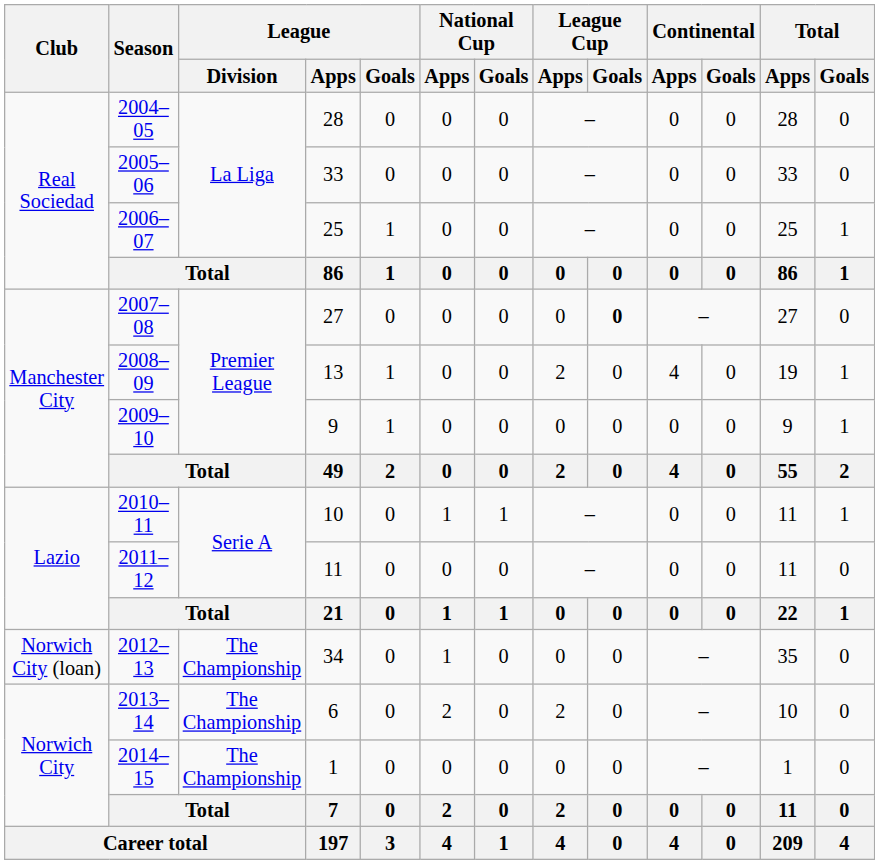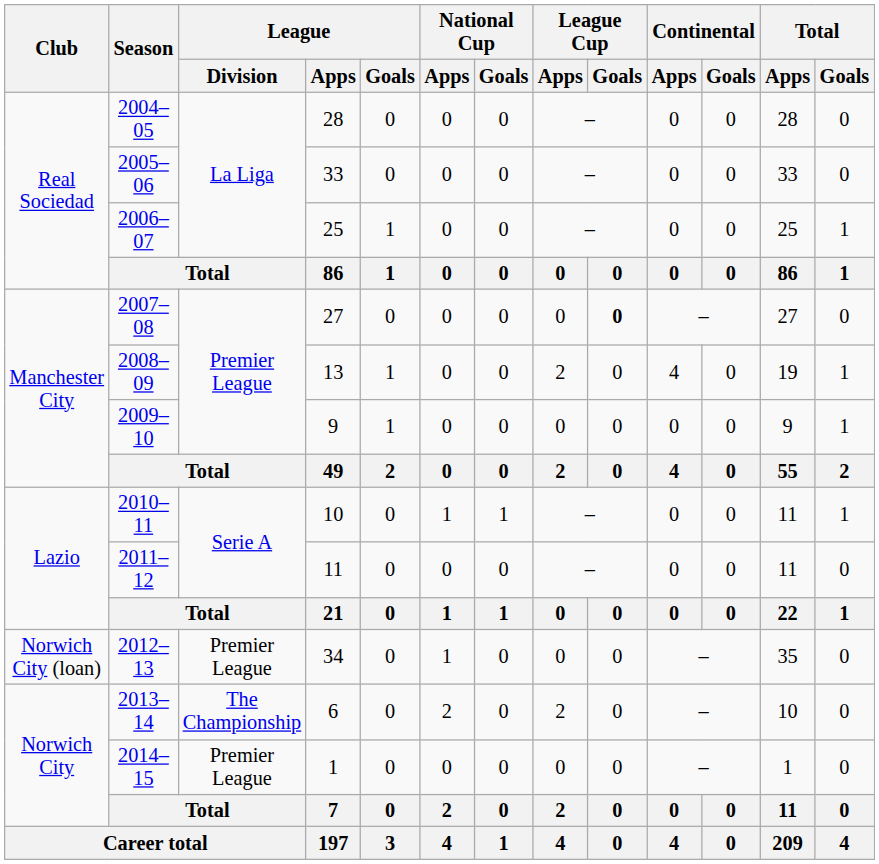(242, 656) The Championship -> (242, 656) Premier League
(242, 766) The Championship -> (242, 766) Premier League
